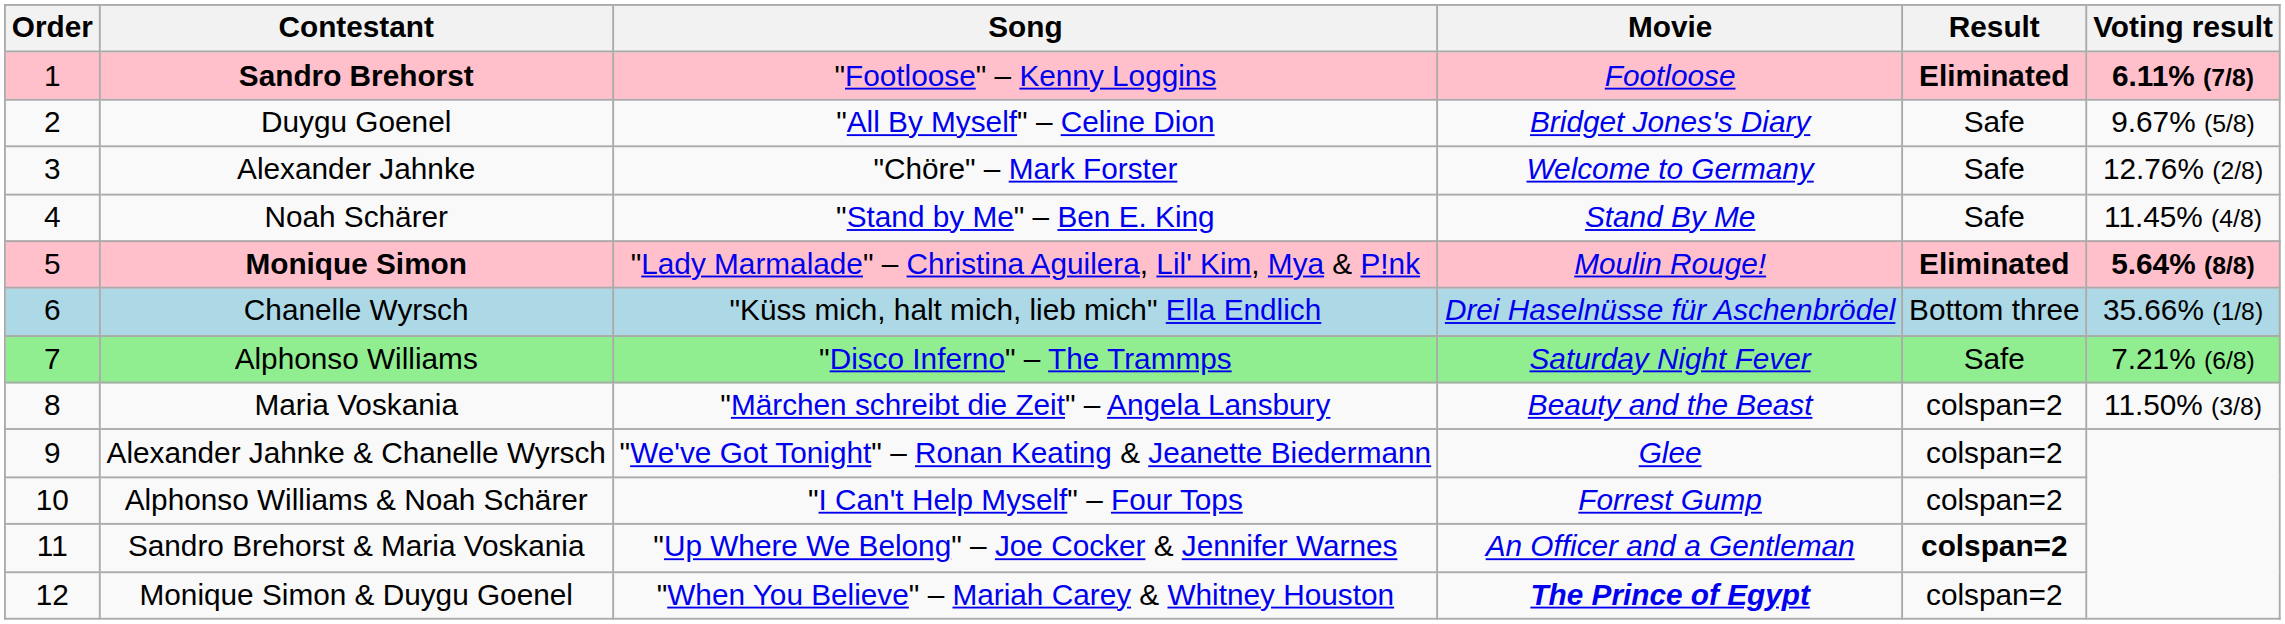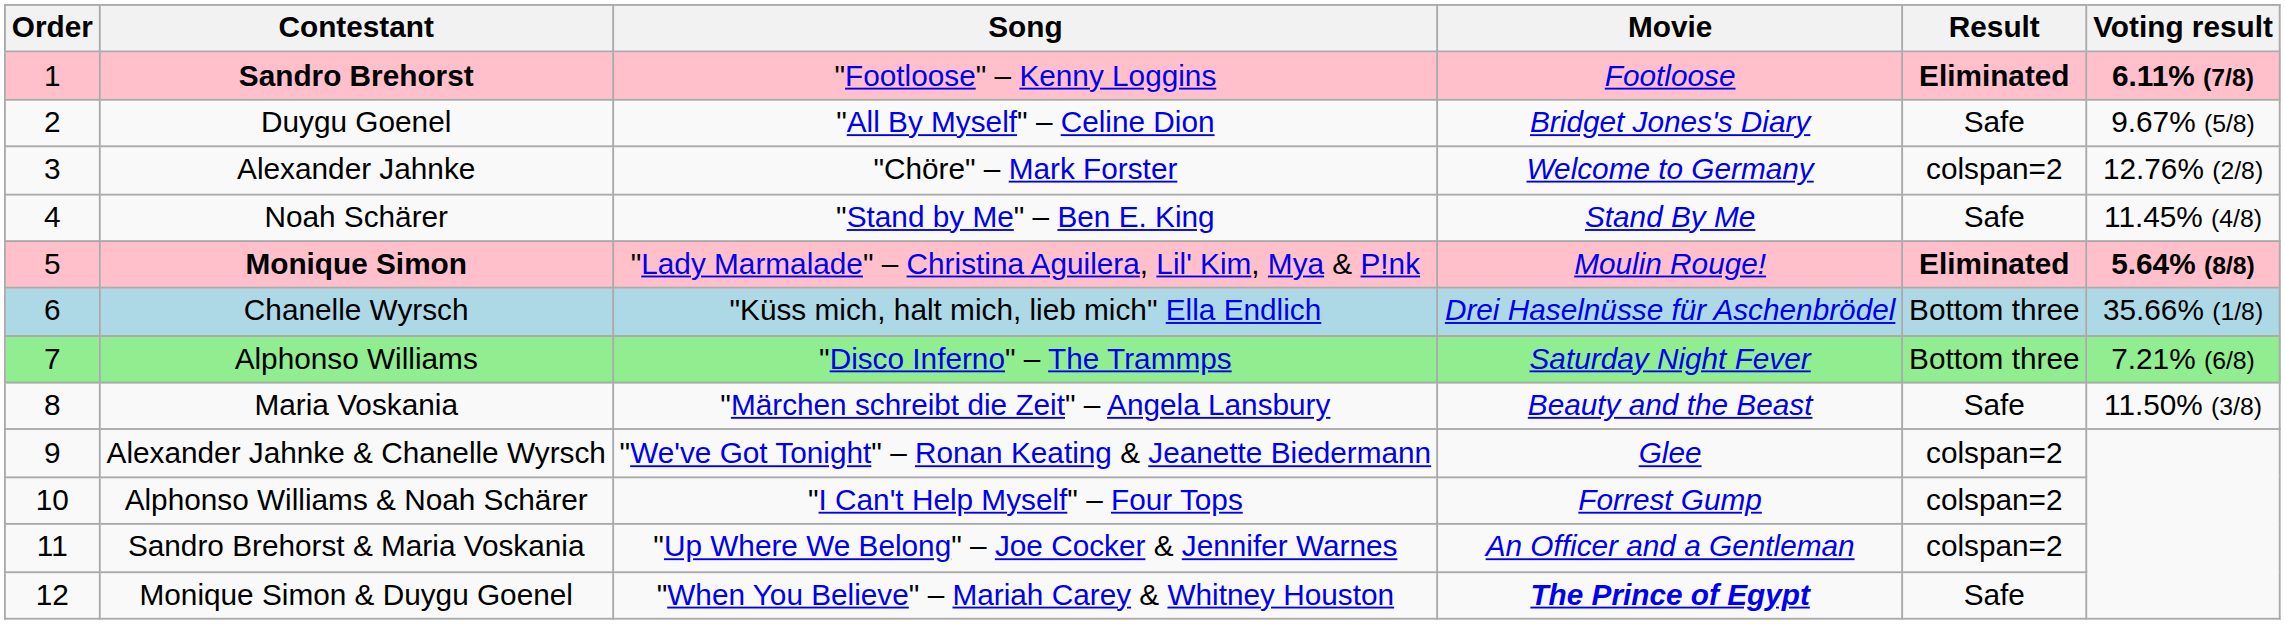(1994, 169) Safe -> (1994, 169) colspan=2
(1994, 358) Safe -> (1994, 358) Bottom three
(1994, 405) colspan=2 -> (1994, 405) Safe
(1994, 547) bold -> (1994, 547) normal
(1994, 594) colspan=2 -> (1994, 594) Safe
